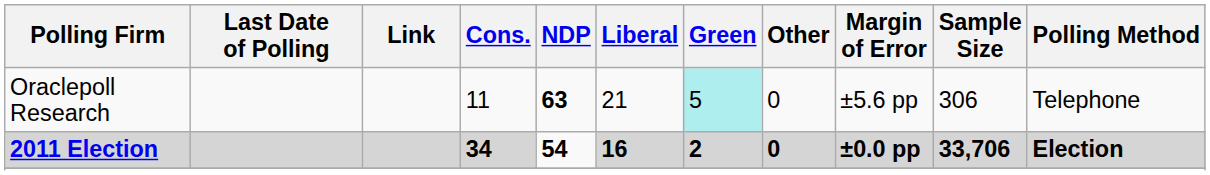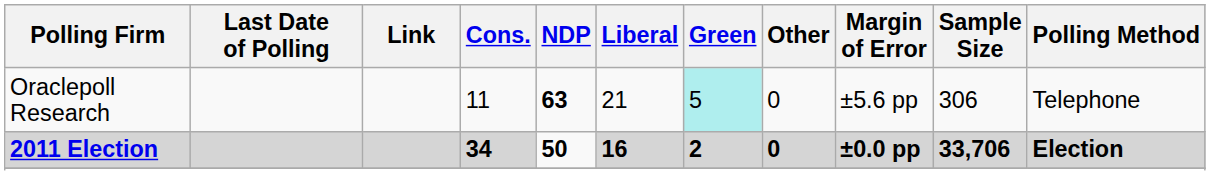(554, 149) 54 -> (554, 149) 50
